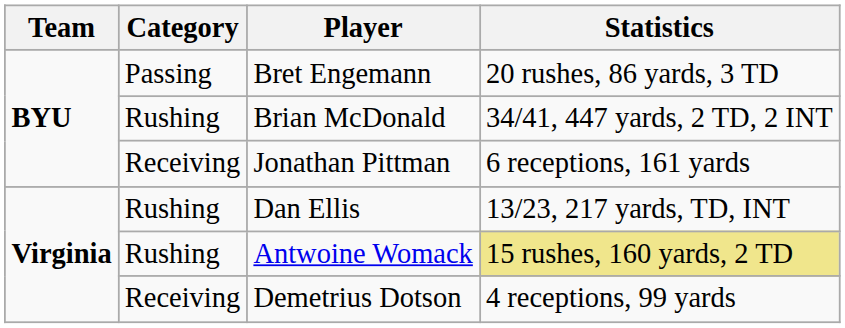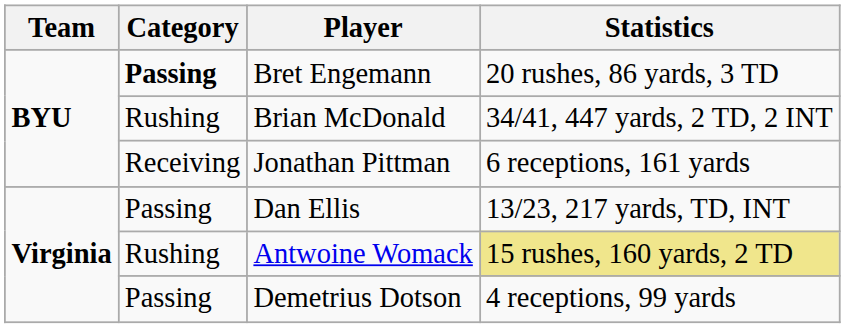(168, 72) normal -> (171, 72) bold
(172, 208) Rushing -> (168, 208) Passing
(183, 298) Receiving -> (168, 298) Passing
